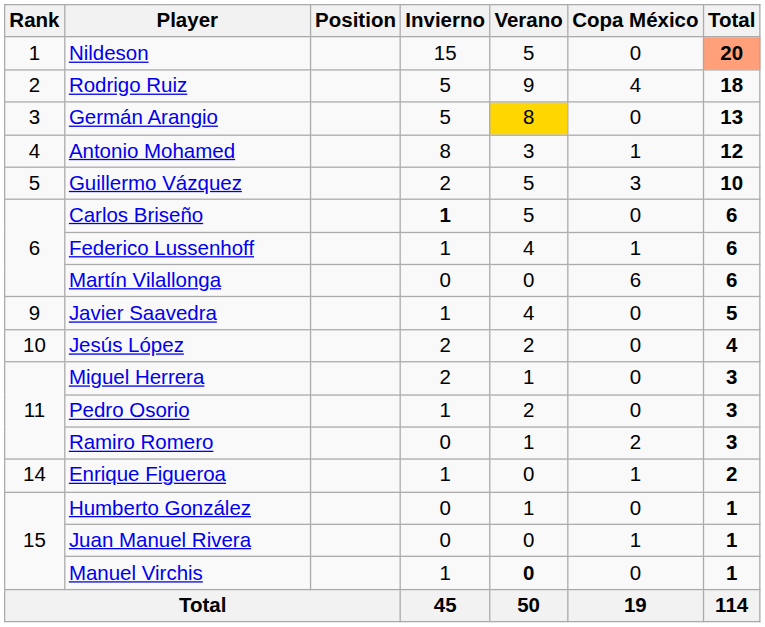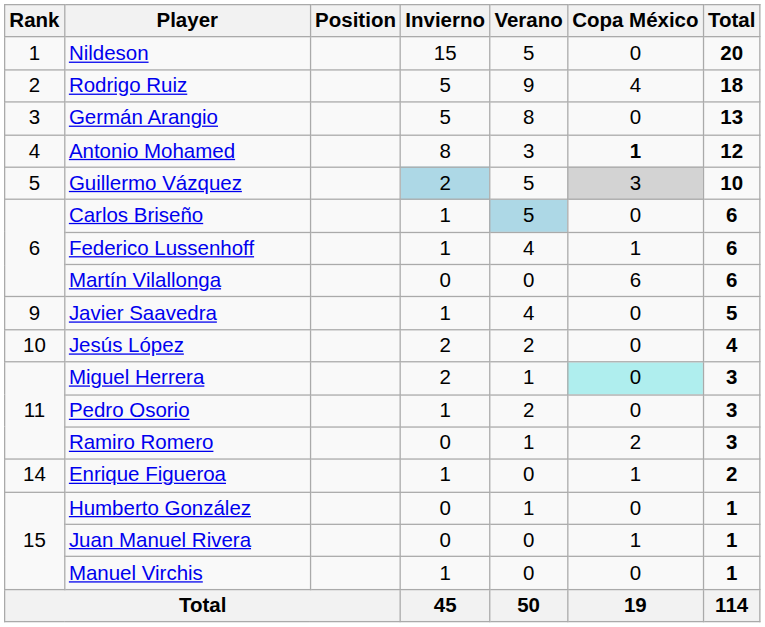(732, 53) lightsalmon background -> (732, 53) no background
(529, 118) gold background -> (529, 118) no background
(635, 150) normal -> (635, 150) bold
(445, 183) no background -> (445, 183) lightblue background
(635, 183) no background -> (635, 183) lightgrey background
(445, 215) bold -> (445, 215) normal
(529, 215) no background -> (529, 215) lightblue background
(635, 378) no background -> (635, 378) paleturquoise background
(529, 572) bold -> (529, 572) normal
